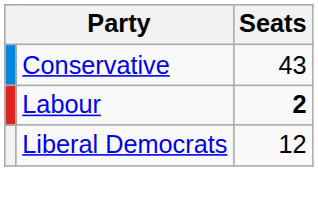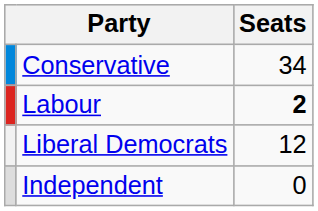(292, 64) 43 -> (292, 64) 34
+ row: (93, 184)
